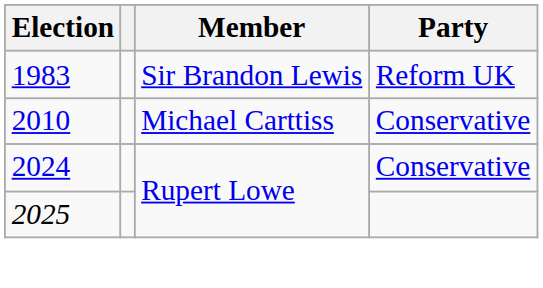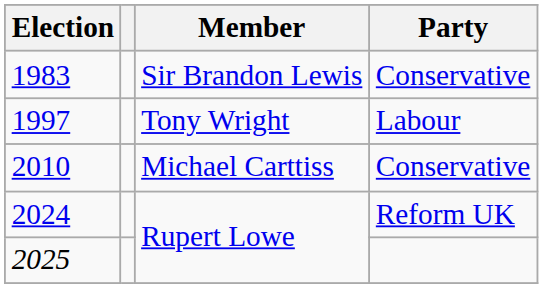(445, 74) Reform UK -> (453, 74) Conservative
+ row: (41, 120)
(453, 167) Conservative -> (445, 213) Reform UK
